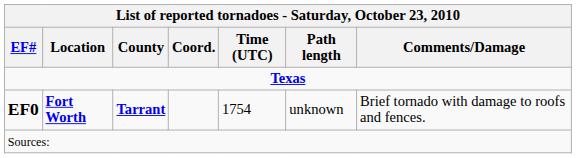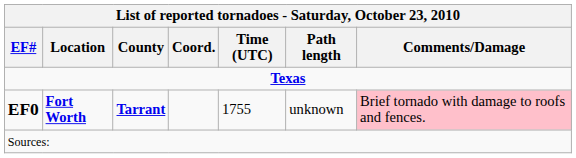(237, 109) 1754 -> (237, 109) 1755
(463, 109) no background -> (463, 109) pink background
